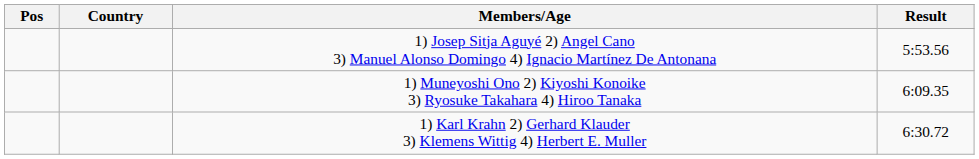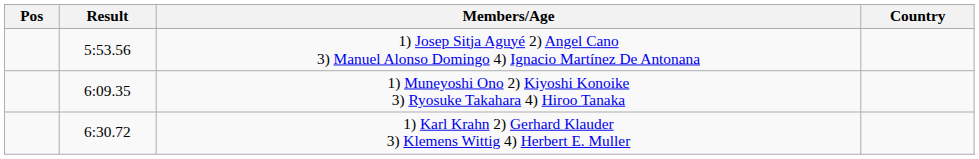columns swapped: (115, 16) <-> (926, 16)
